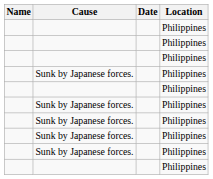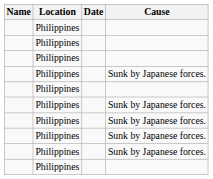columns swapped: (184, 12) <-> (85, 12)
